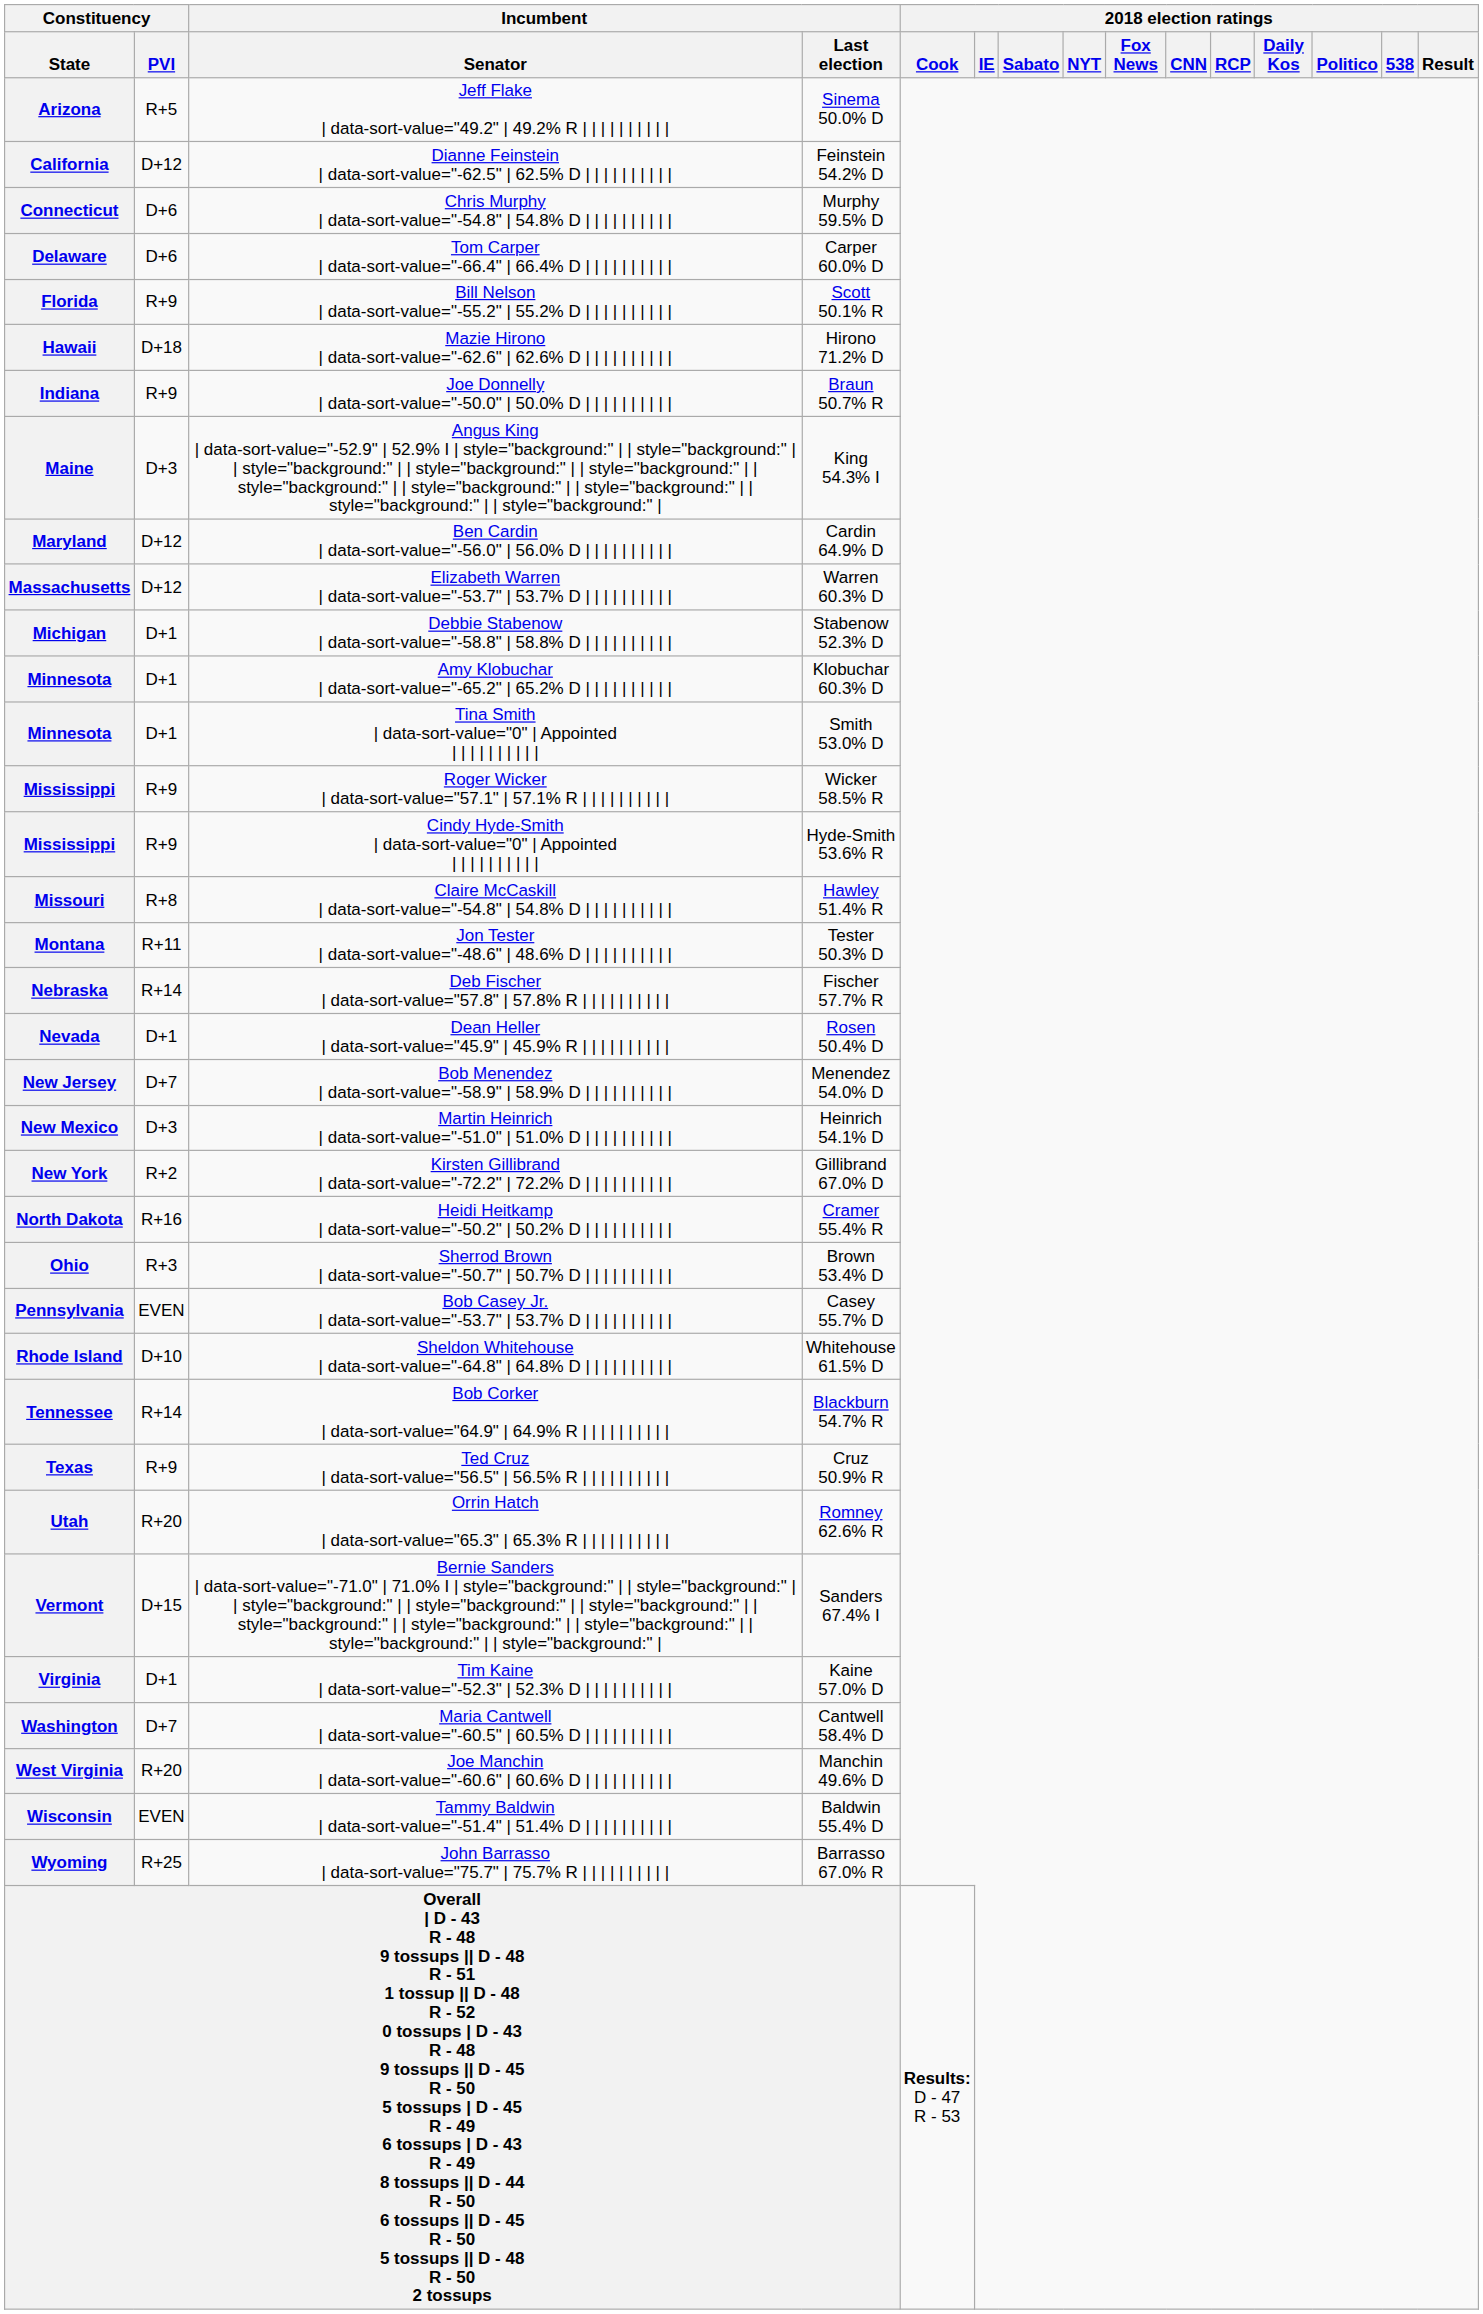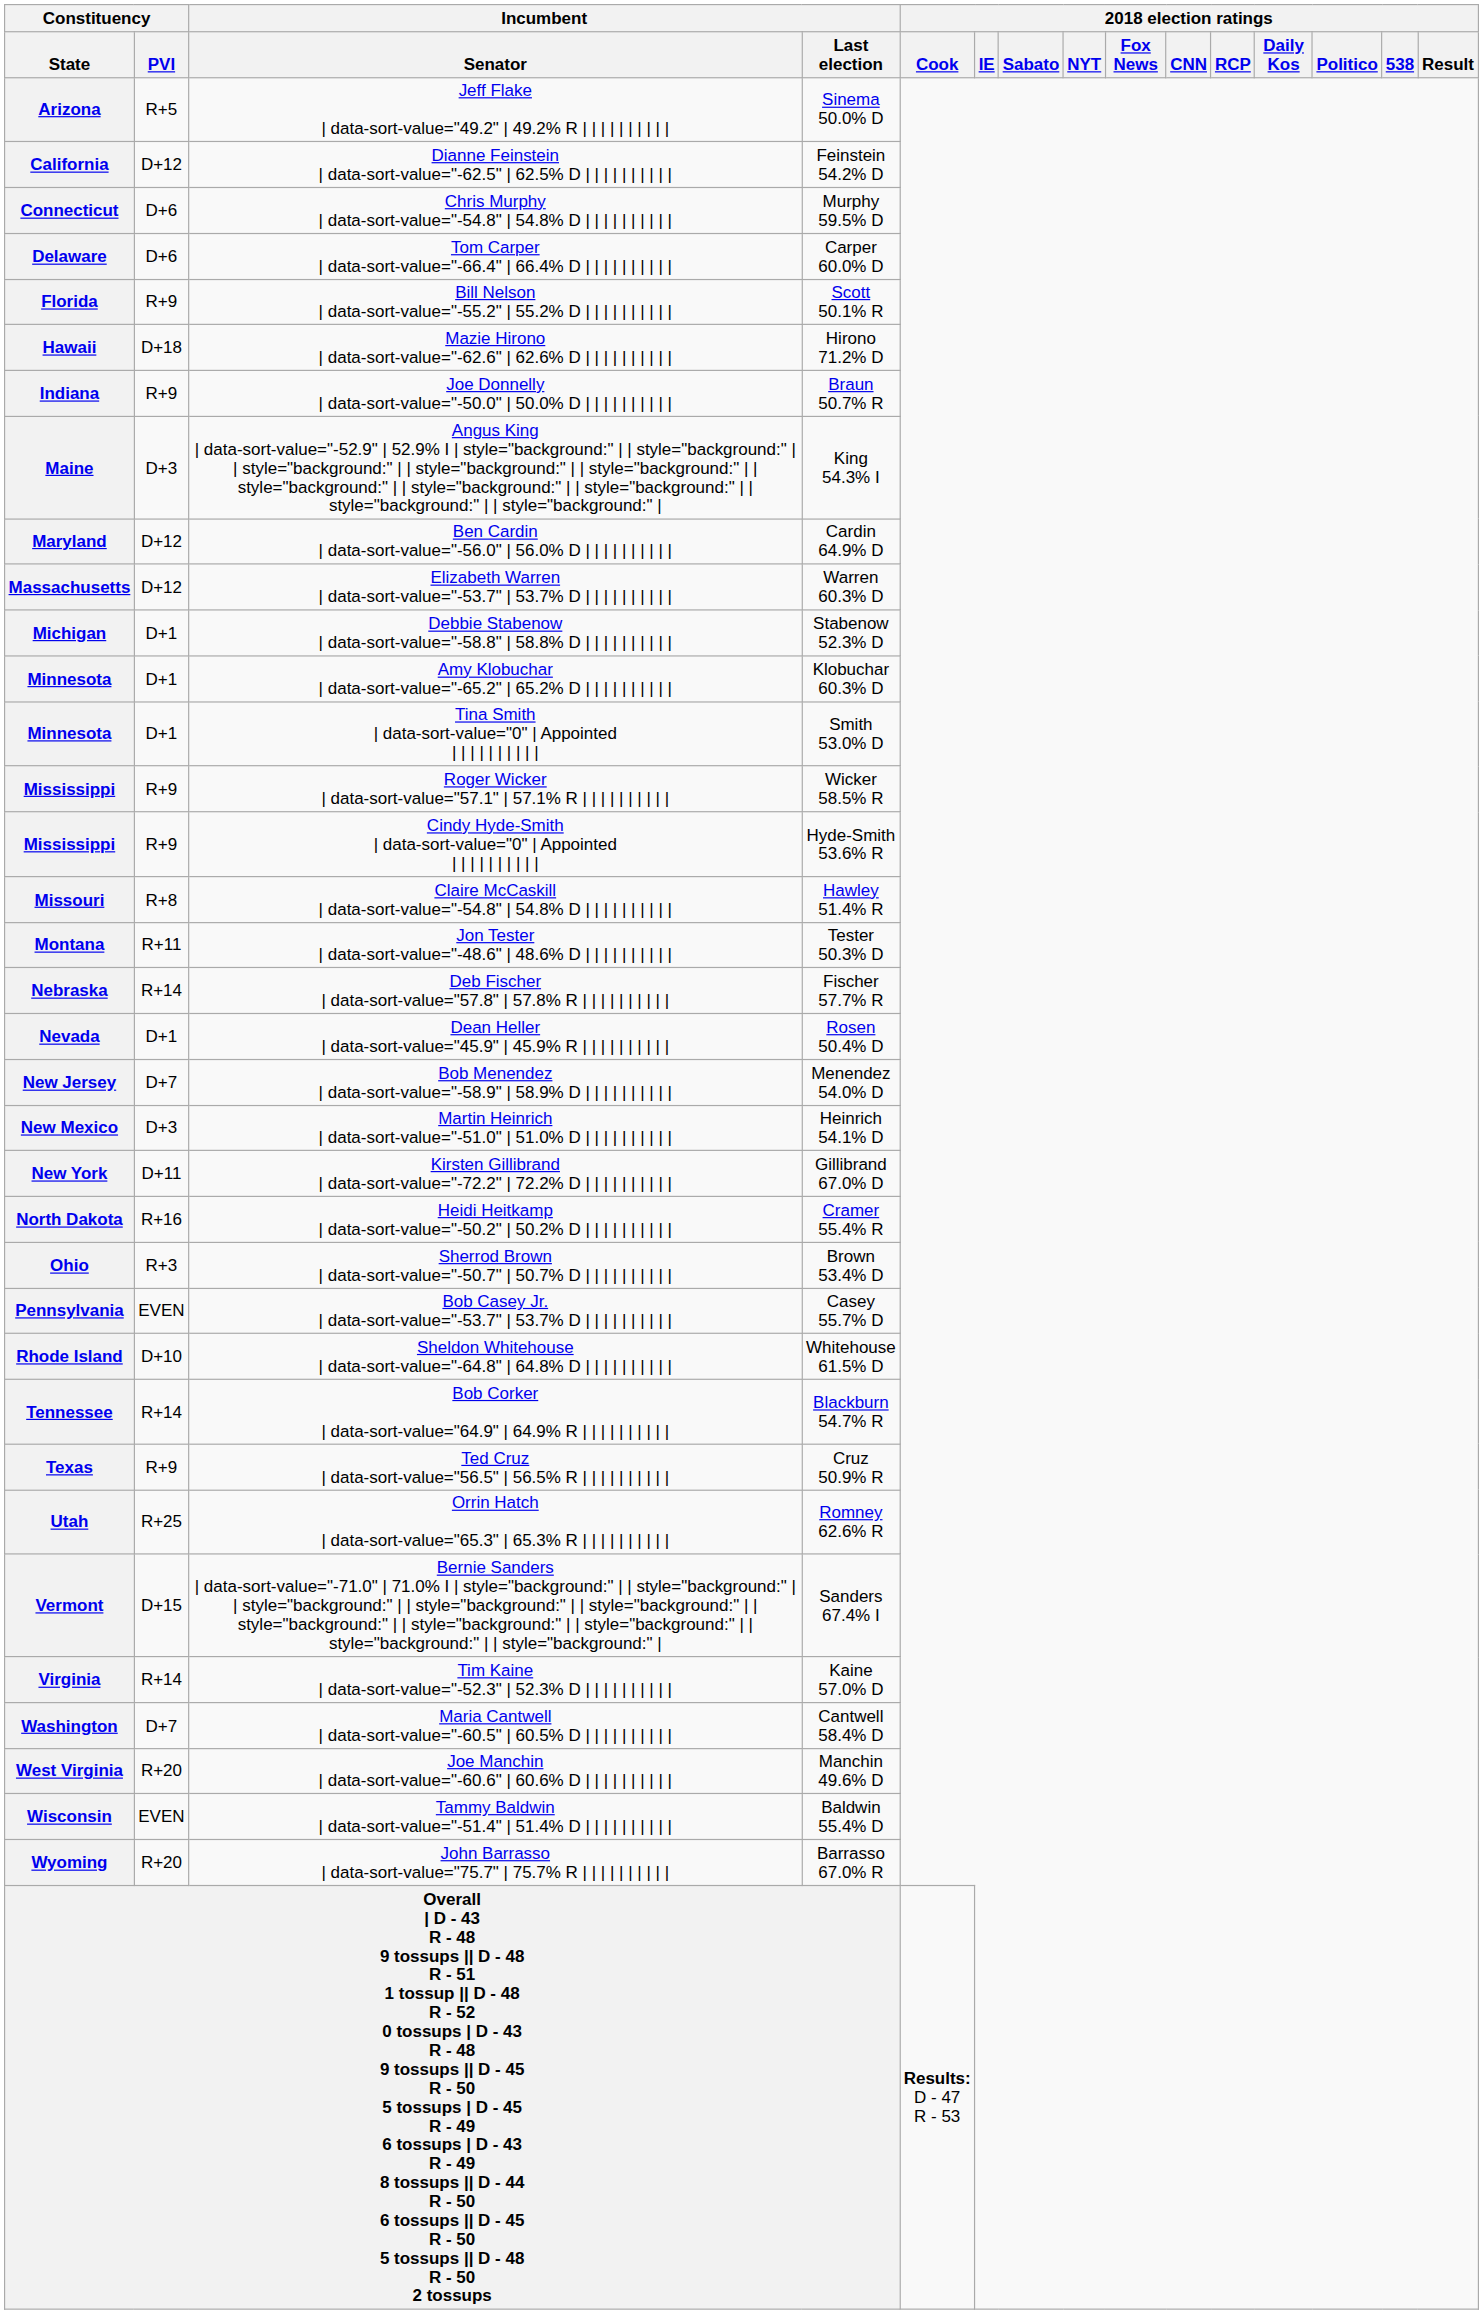(161, 1174) R+2 -> (161, 1174) D+11
(161, 1522) R+20 -> (161, 1522) R+25
(161, 1680) D+1 -> (161, 1680) R+14
(161, 1863) R+25 -> (161, 1863) R+20
